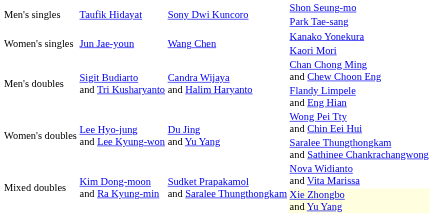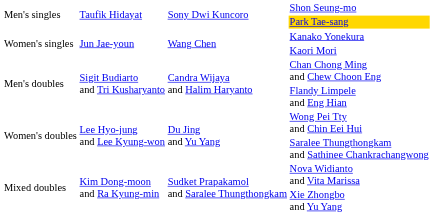(319, 22) no background -> (319, 22) gold background
(317, 201) lightyellow background -> (317, 201) no background
